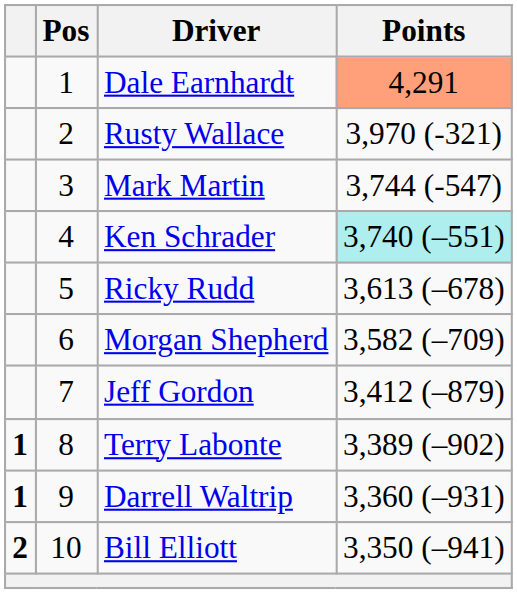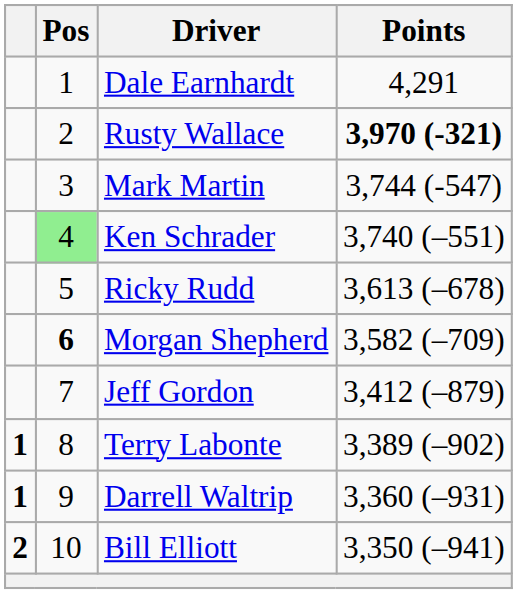(424, 82) lightsalmon background -> (424, 82) no background
(424, 133) normal -> (424, 133) bold
(66, 237) no background -> (66, 237) lightgreen background
(424, 237) paleturquoise background -> (424, 237) no background
(66, 340) normal -> (66, 340) bold
